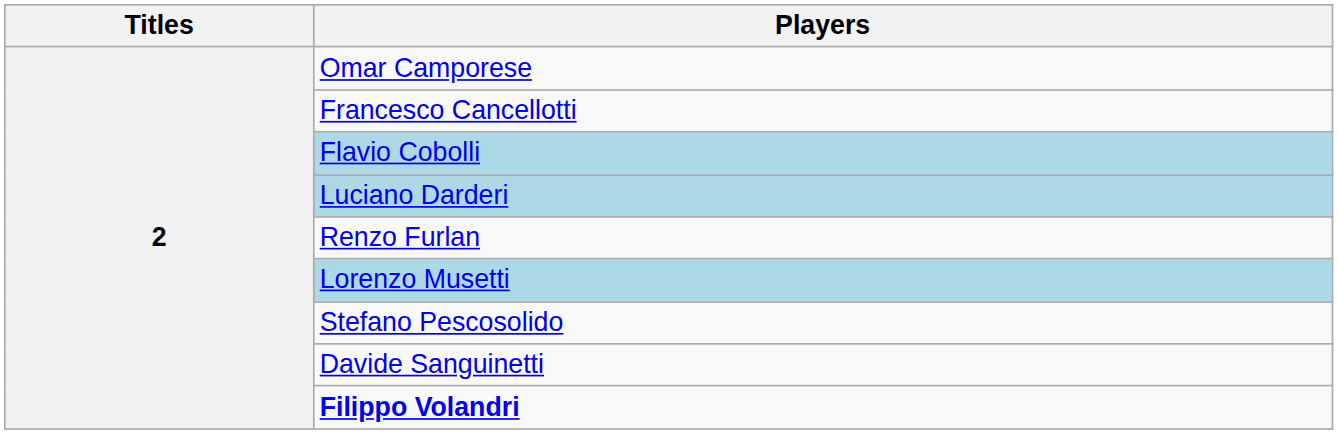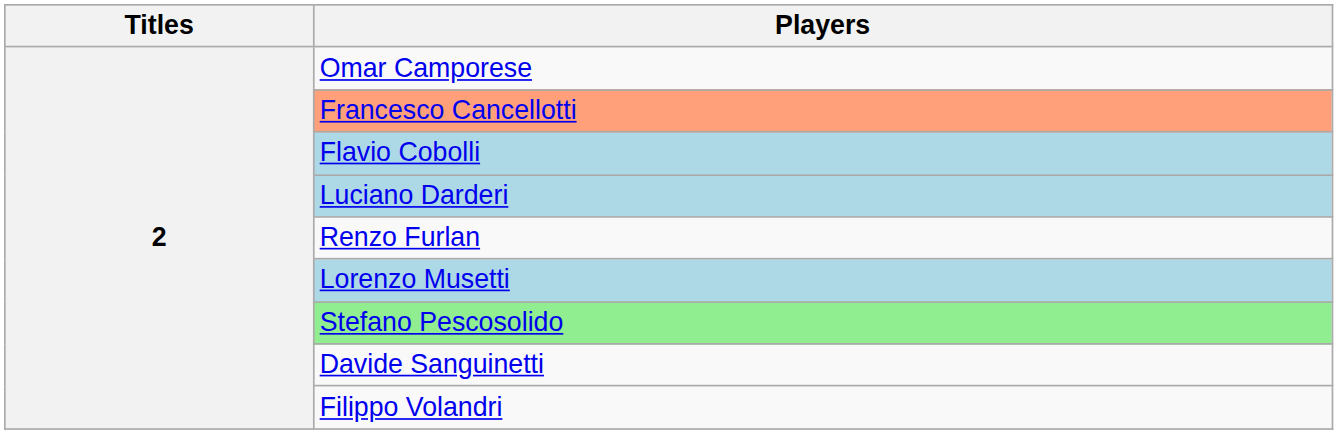(448, 110) no background -> (448, 110) lightsalmon background
(441, 322) no background -> (441, 322) lightgreen background
(420, 407) bold -> (411, 407) normal
